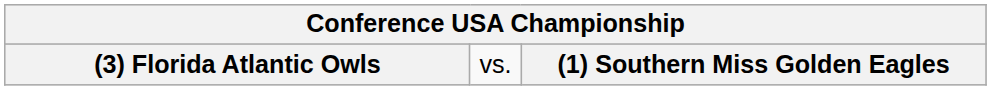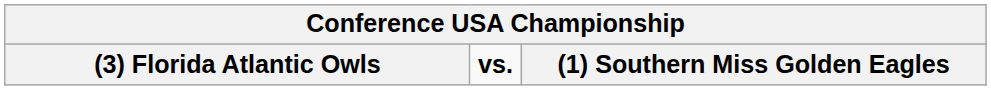(495, 64) normal -> (496, 64) bold
